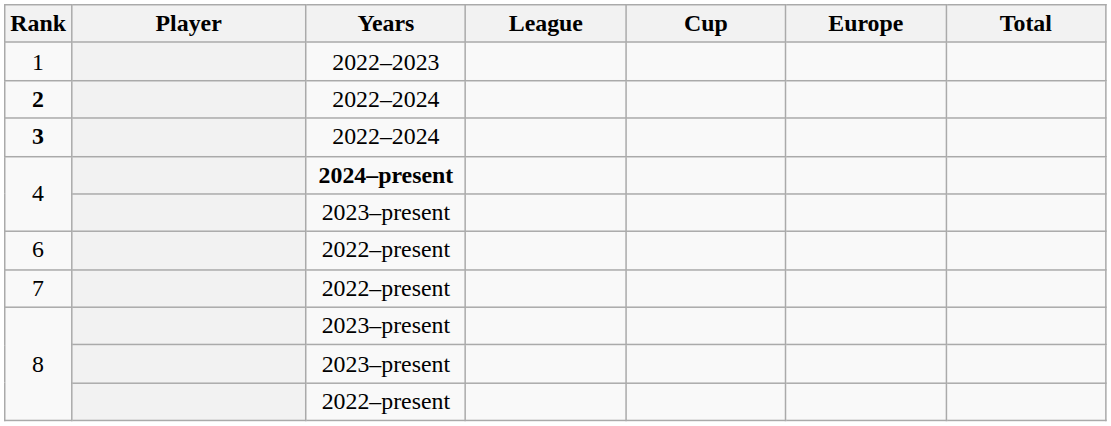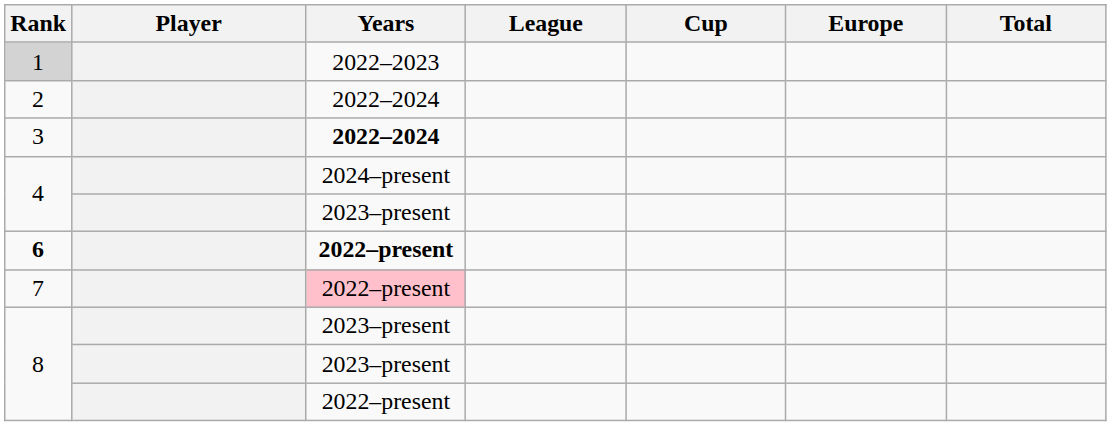(38, 61) no background -> (38, 61) lightgrey background
(38, 99) bold -> (38, 99) normal
(38, 136) bold -> (38, 136) normal
(386, 136) normal -> (386, 136) bold
(386, 174) bold -> (386, 174) normal
(38, 250) normal -> (38, 250) bold
(386, 250) normal -> (386, 250) bold
(386, 288) no background -> (386, 288) pink background
